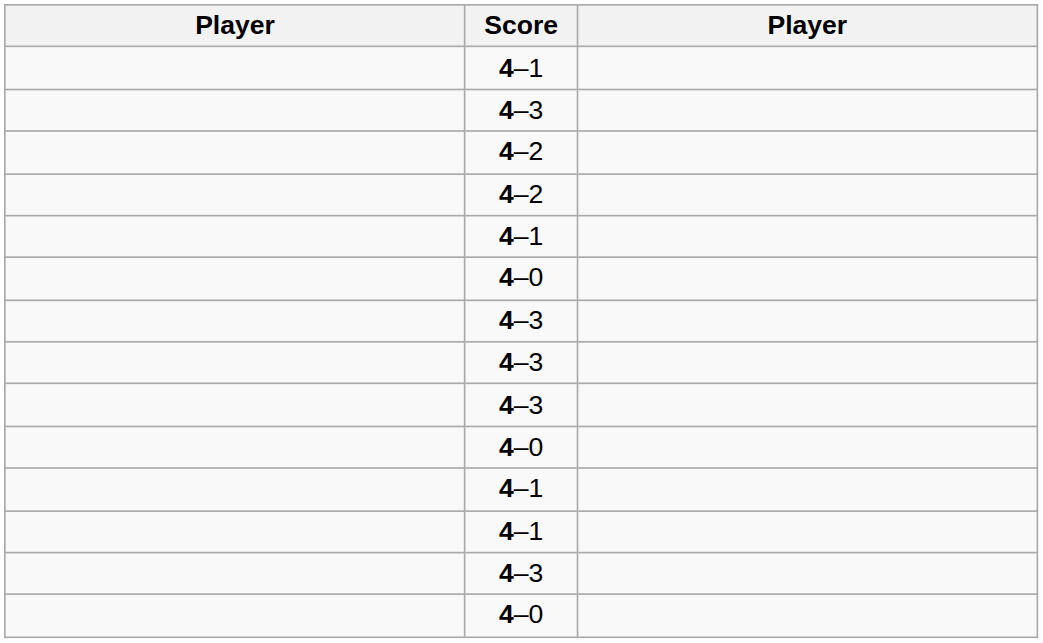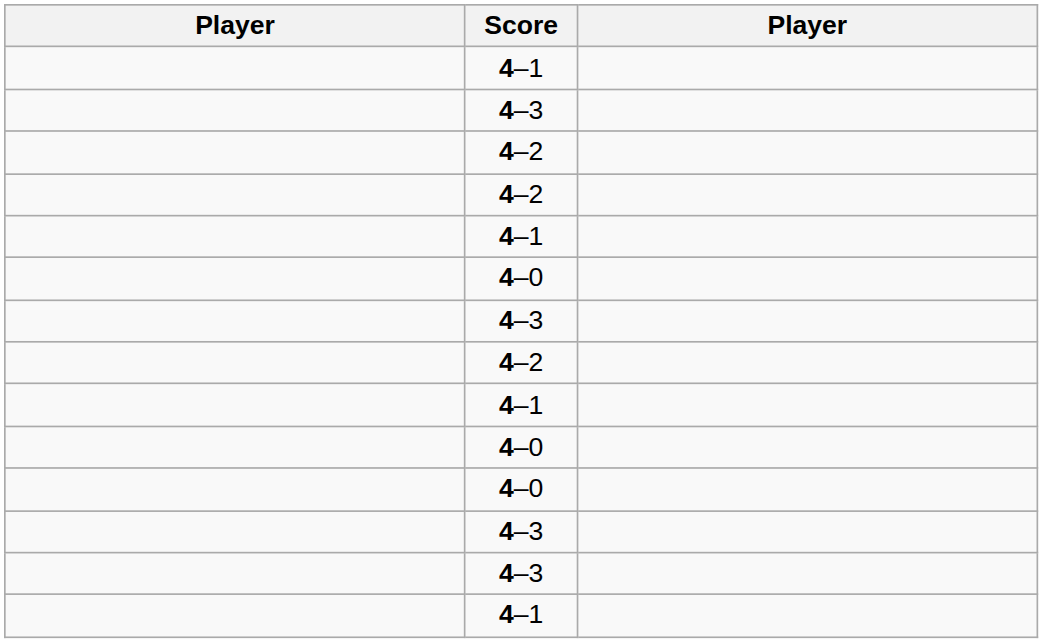(521, 362) 4–3 -> (521, 362) 4–2
(521, 404) 4–3 -> (521, 404) 4–1
(521, 488) 4–1 -> (521, 488) 4–0
(521, 531) 4–1 -> (521, 531) 4–3
(521, 615) 4–0 -> (521, 615) 4–1
